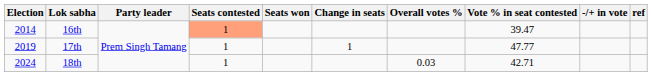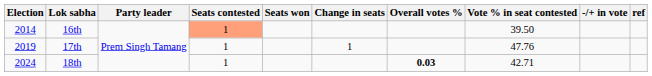(522, 29) 39.47 -> (522, 29) 39.50
(522, 46) 47.77 -> (522, 46) 47.76
(426, 63) normal -> (426, 63) bold
